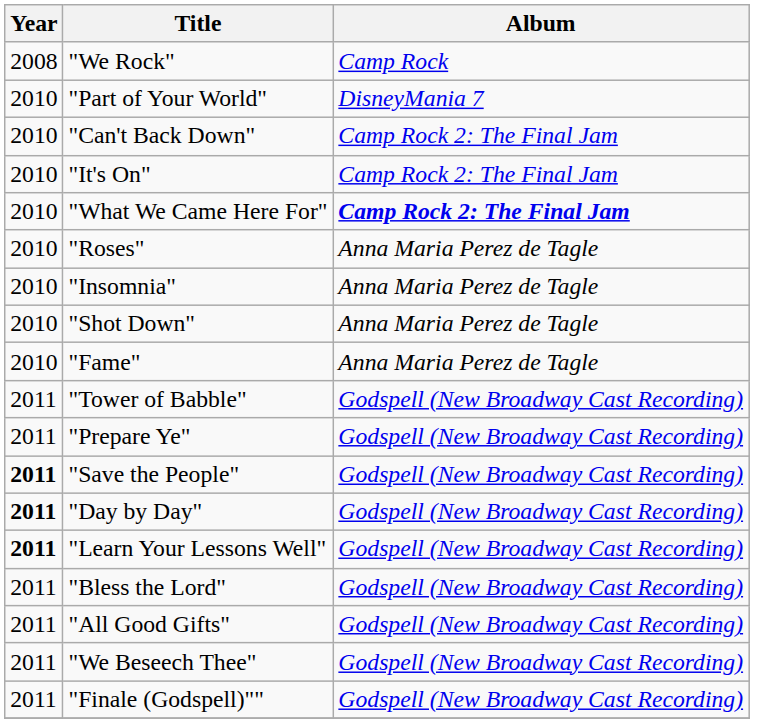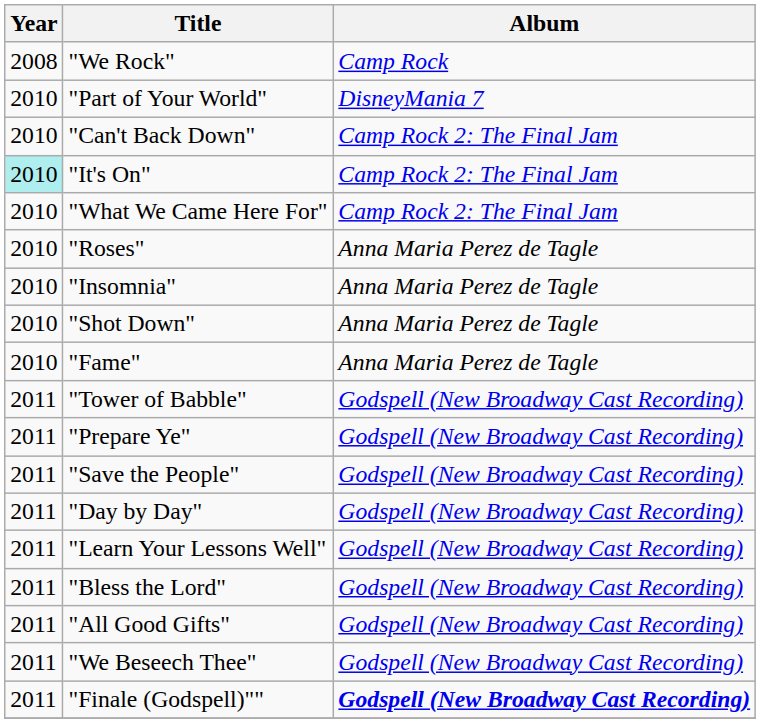(34, 173) no background -> (34, 173) paleturquoise background
(484, 211) bold -> (478, 211) normal
(33, 473) bold -> (33, 473) normal
(33, 511) bold -> (33, 511) normal
(33, 549) bold -> (33, 549) normal
(541, 699) normal -> (544, 699) bold
